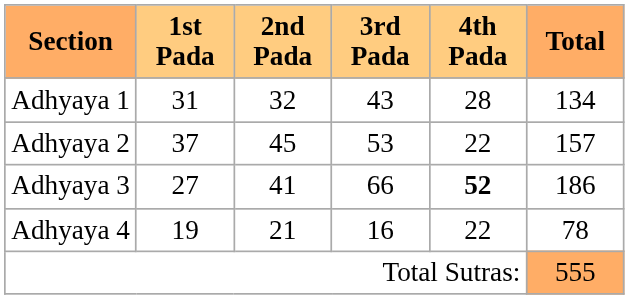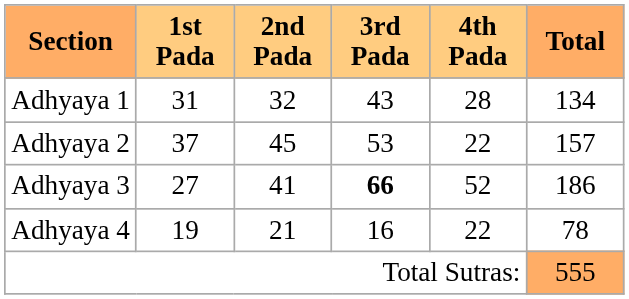(380, 186) normal -> (380, 186) bold
(478, 186) bold -> (478, 186) normal
